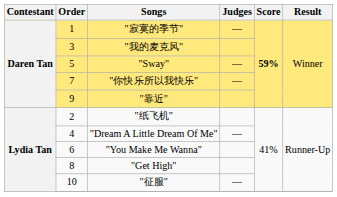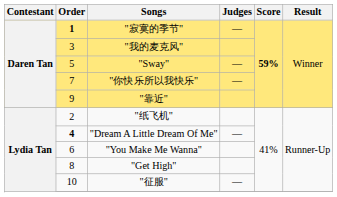(72, 29) normal -> (72, 29) bold
(72, 133) normal -> (72, 133) bold
